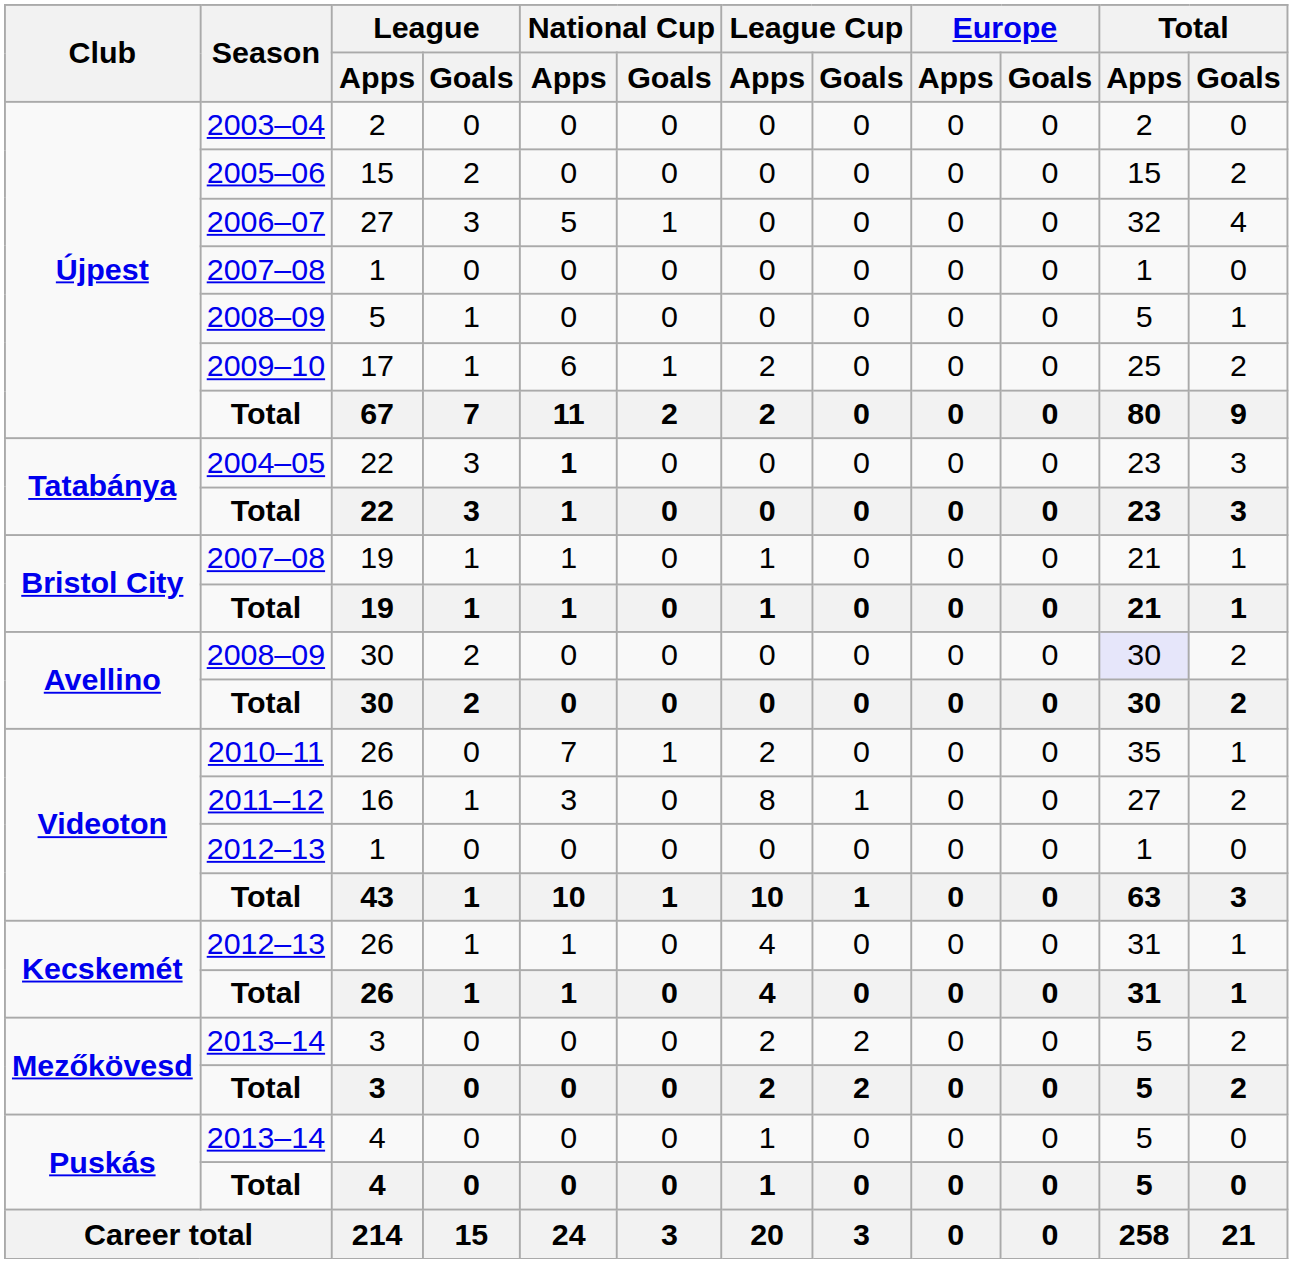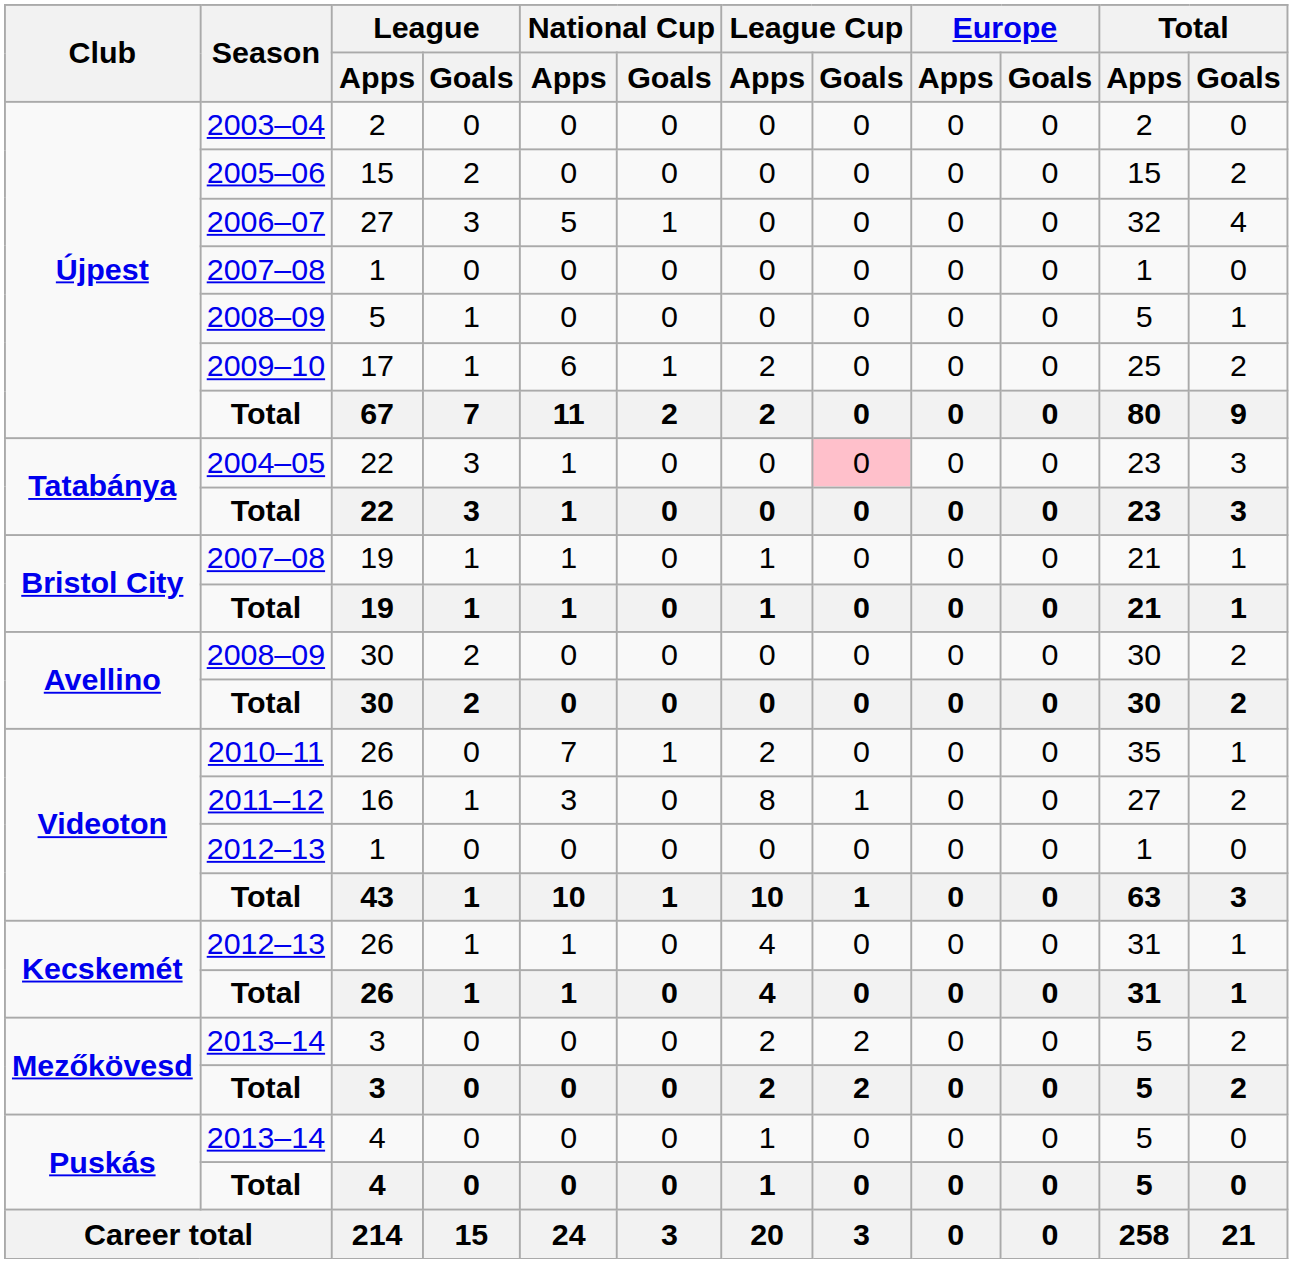(569, 462) bold -> (569, 462) normal
(861, 462) no background -> (861, 462) pink background
(1144, 655) lavender background -> (1144, 655) no background
